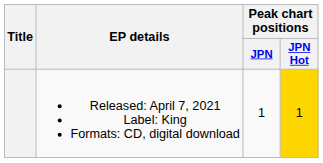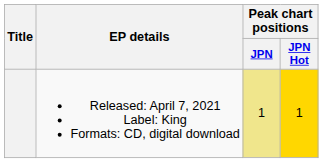(262, 113) no background -> (262, 113) khaki background
